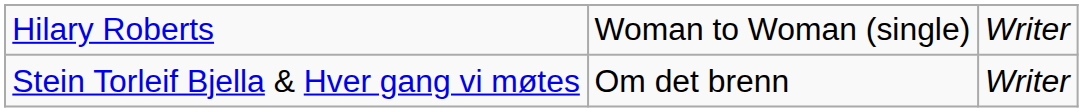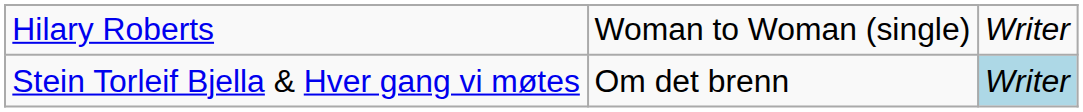(1027, 80) no background -> (1027, 80) lightblue background
